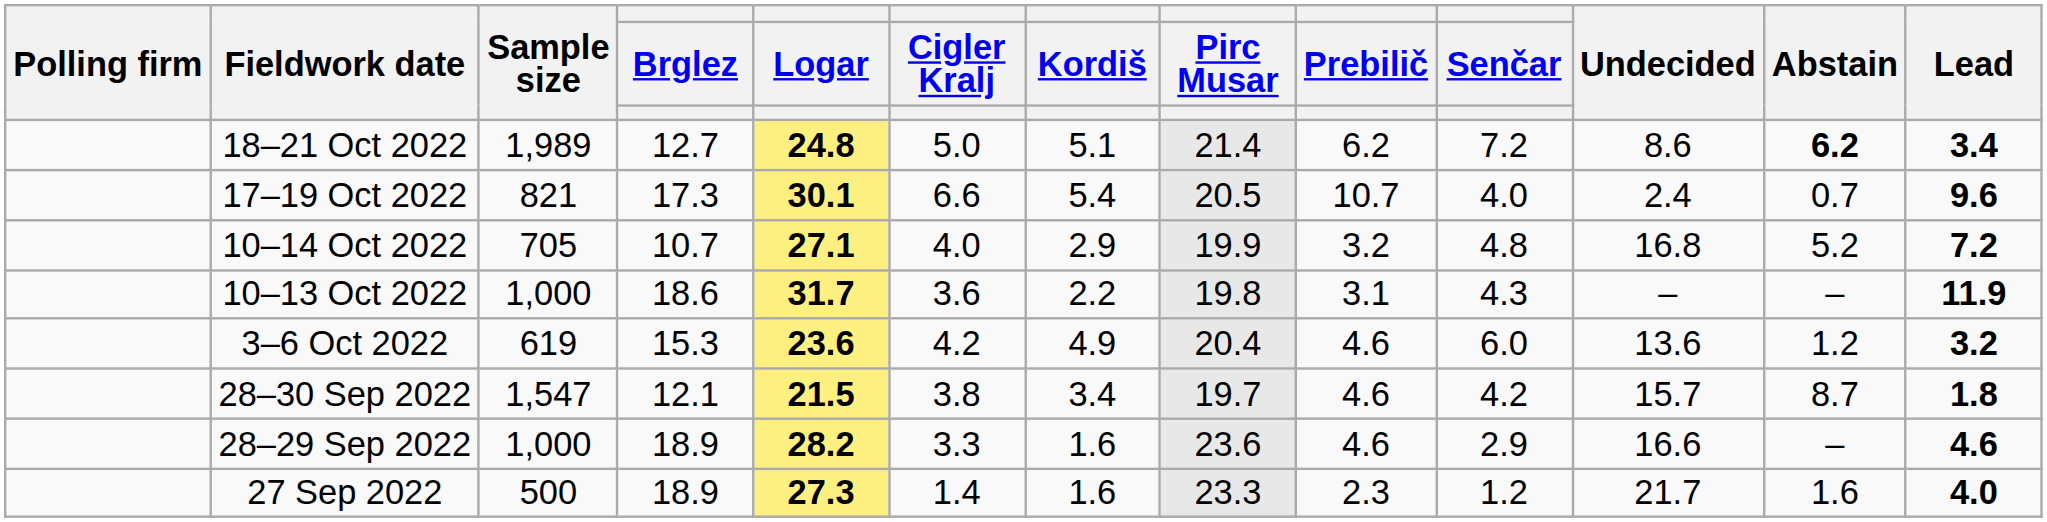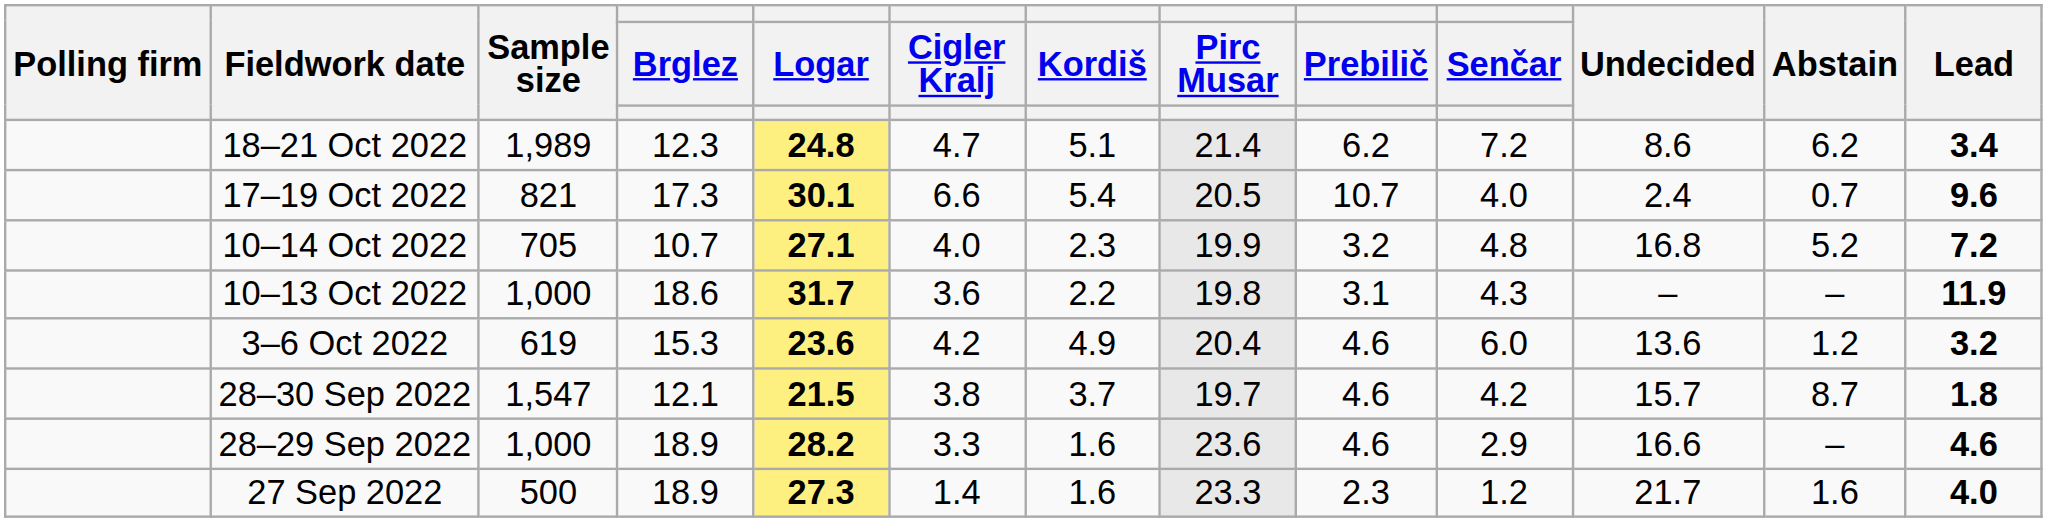(685, 146) 12.7 -> (685, 146) 12.3
(957, 146) 5.0 -> (957, 146) 4.7
(1835, 146) bold -> (1835, 146) normal
(1092, 245) 2.9 -> (1092, 245) 2.3
(1092, 394) 3.4 -> (1092, 394) 3.7
